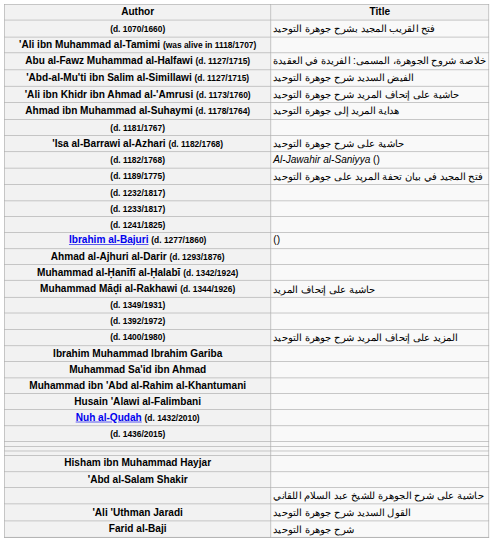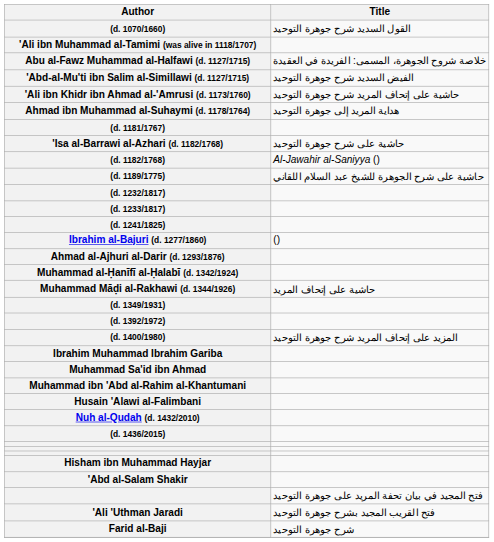(354, 29) فتح القريب المجيد بشرح جوهرة التوحيد -> (342, 29) القول السديد شرح جوهرة التوحيد
(378, 176) فتح المجيد في بيان تحفة المريد على جوهرة التوحيد -> (379, 176) حاشية على شرح الجوهرة للشيخ عبد السلام اللقاني
(379, 496) حاشية على شرح الجوهرة للشيخ عبد السلام اللقاني -> (378, 496) فتح المجيد في بيان تحفة المريد على جوهرة التوحيد
(342, 512) القول السديد شرح جوهرة التوحيد -> (354, 512) فتح القريب المجيد بشرح جوهرة التوحيد
